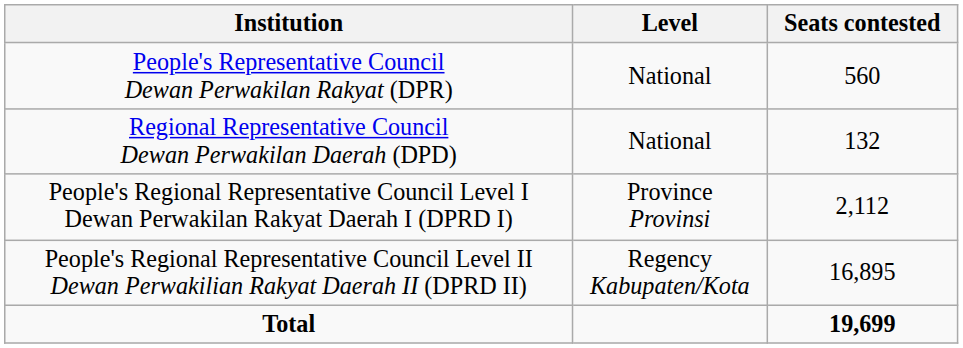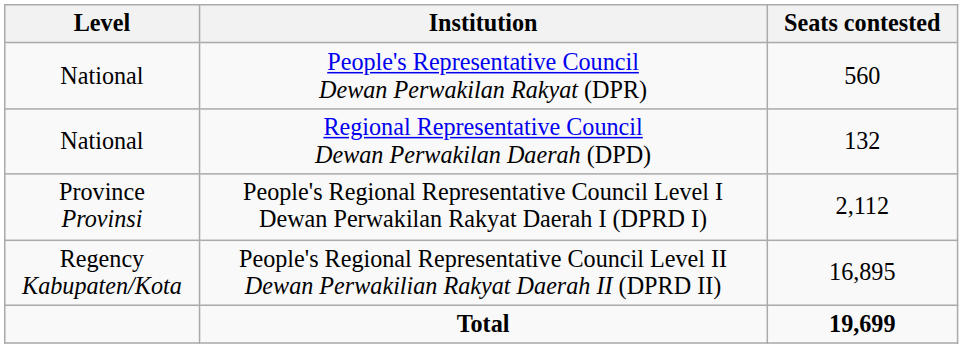columns swapped: (670, 23) <-> (289, 23)
